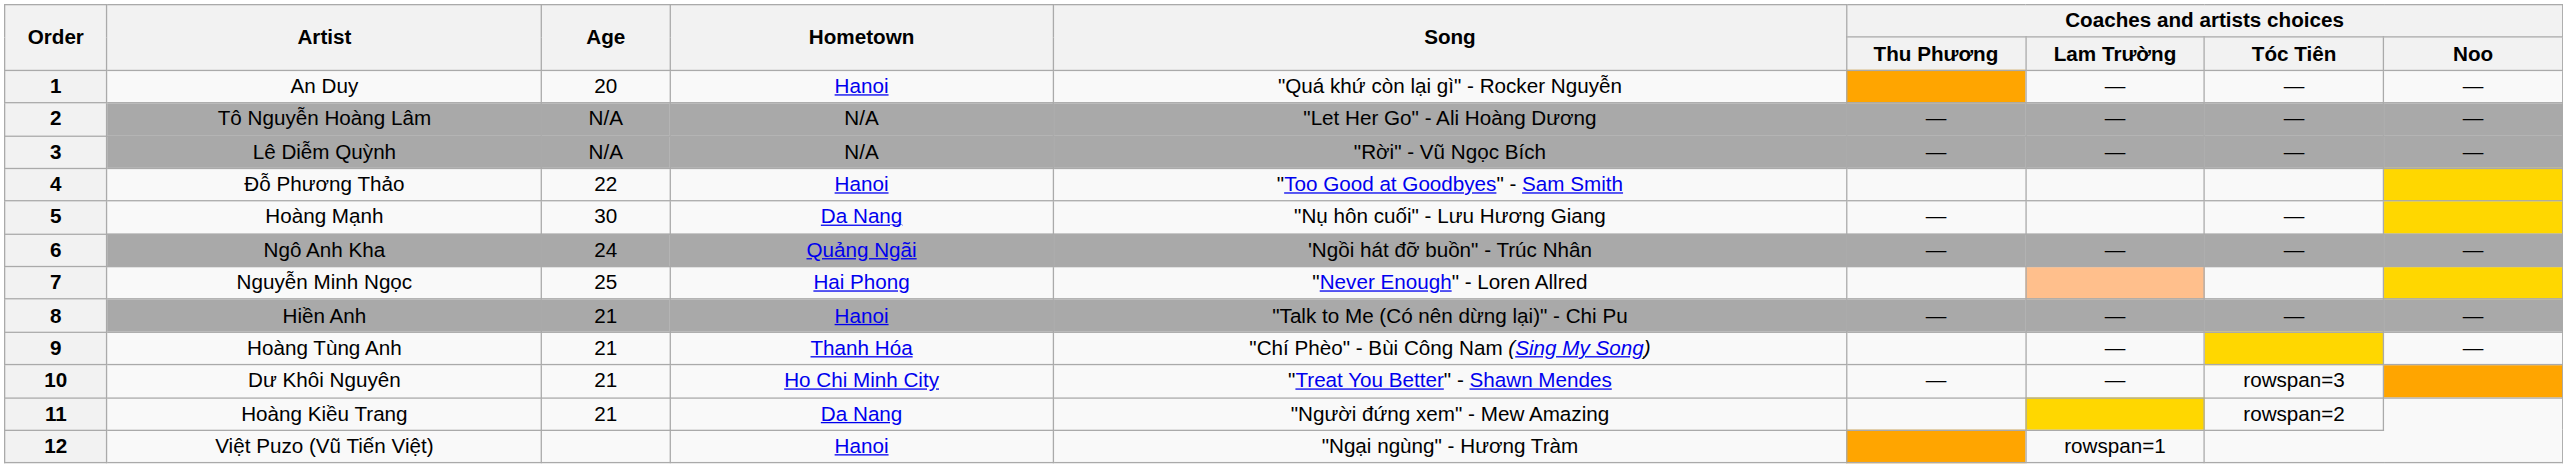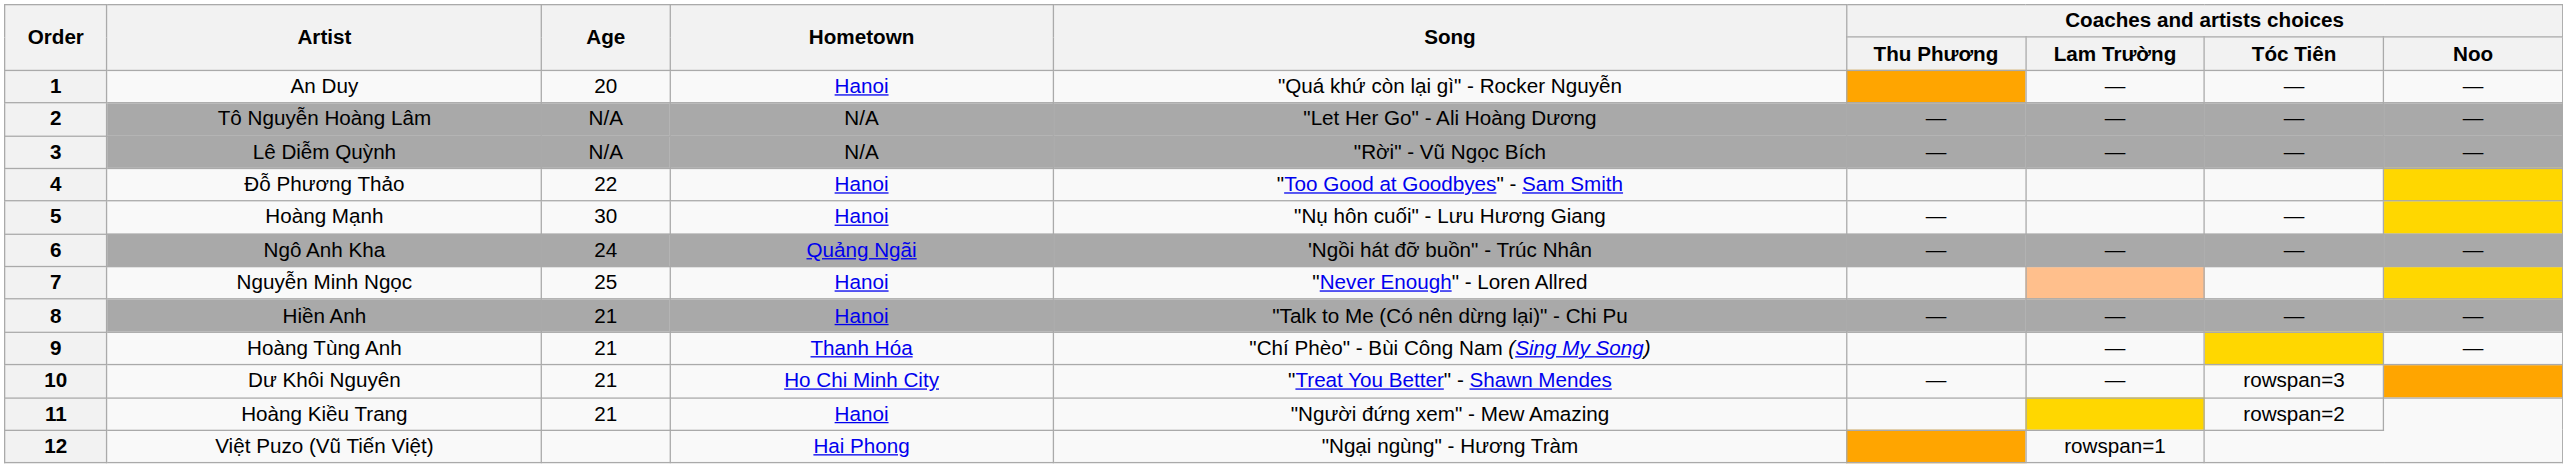(862, 217) Da Nang -> (862, 217) Hanoi
(862, 282) Hai Phong -> (862, 282) Hanoi
(862, 413) Da Nang -> (862, 413) Hanoi
(862, 446) Hanoi -> (862, 446) Hai Phong
